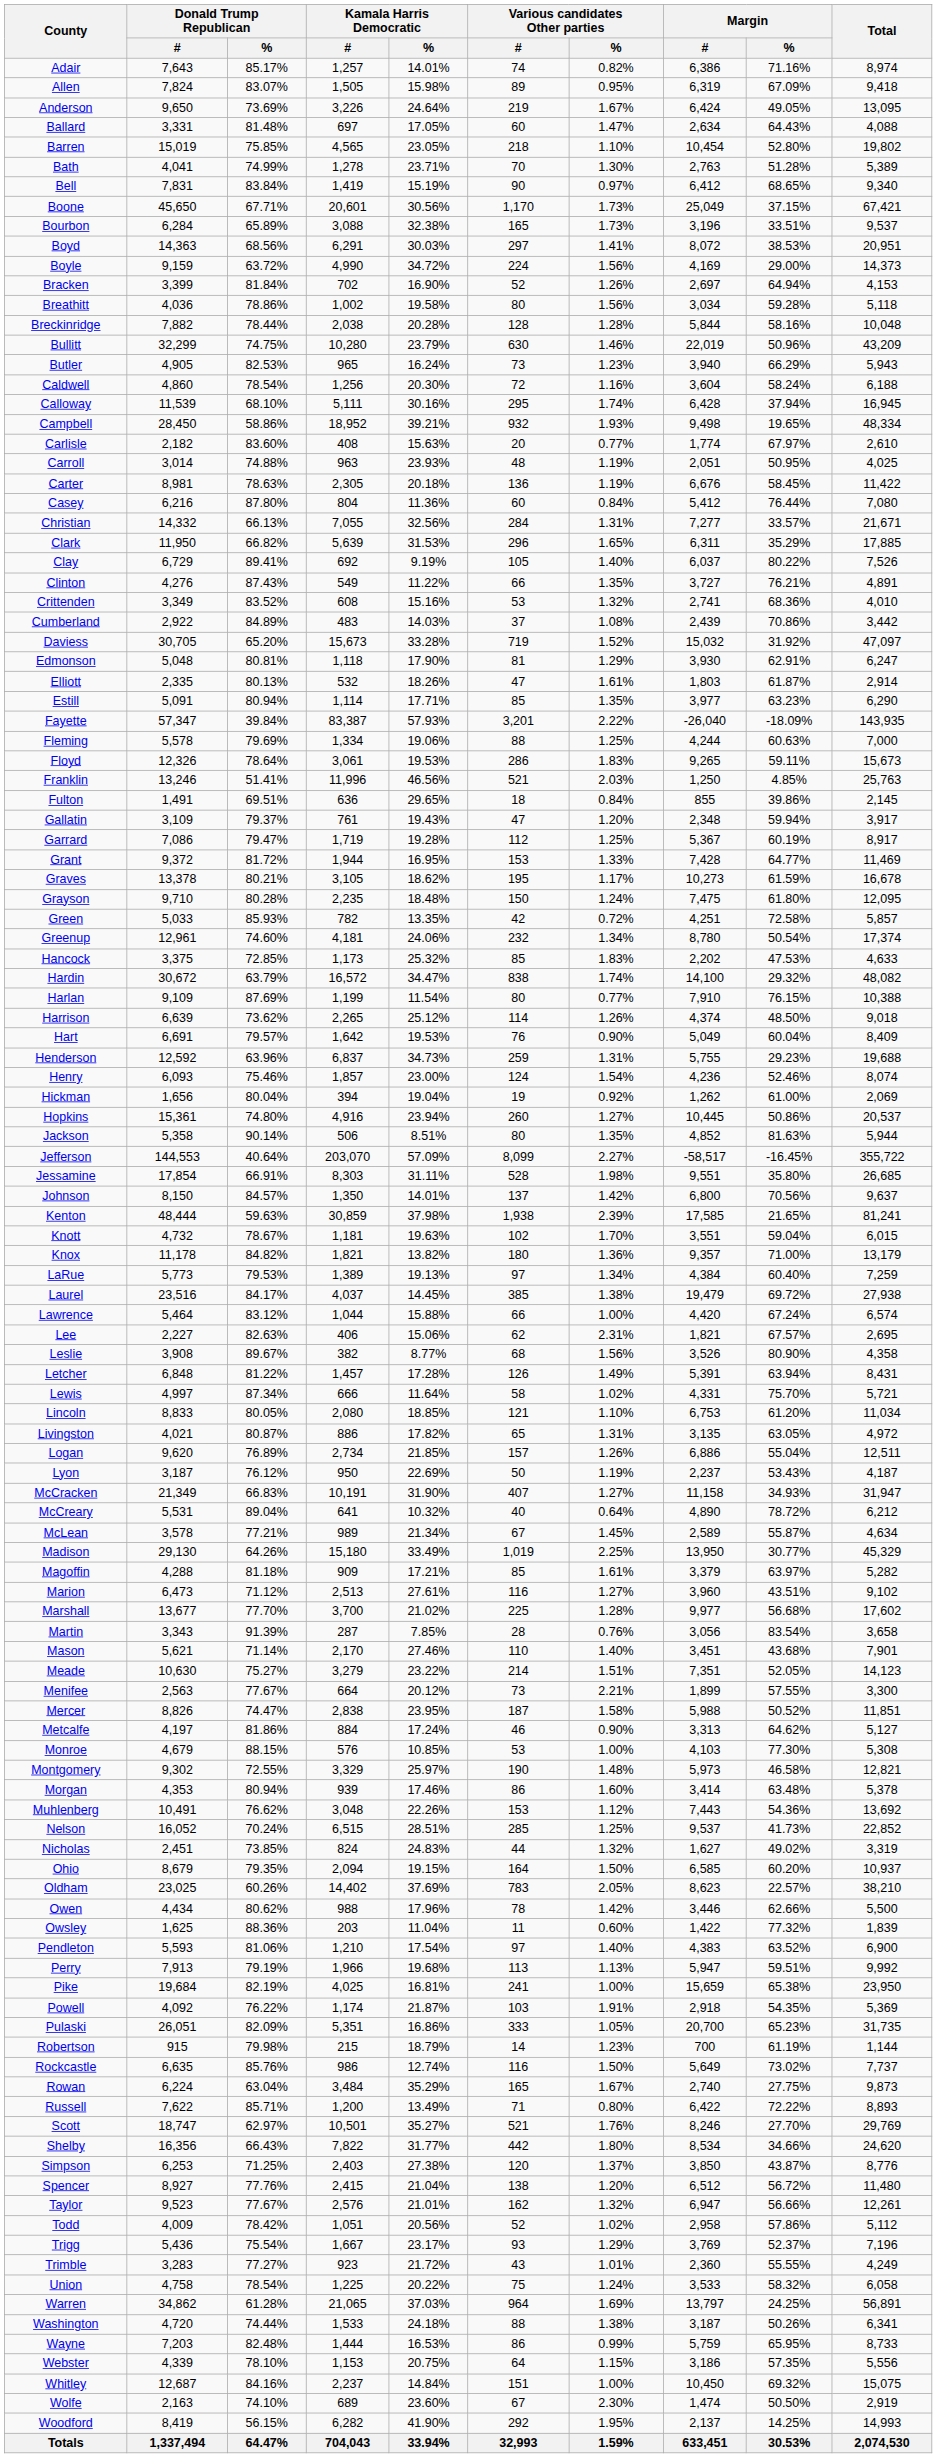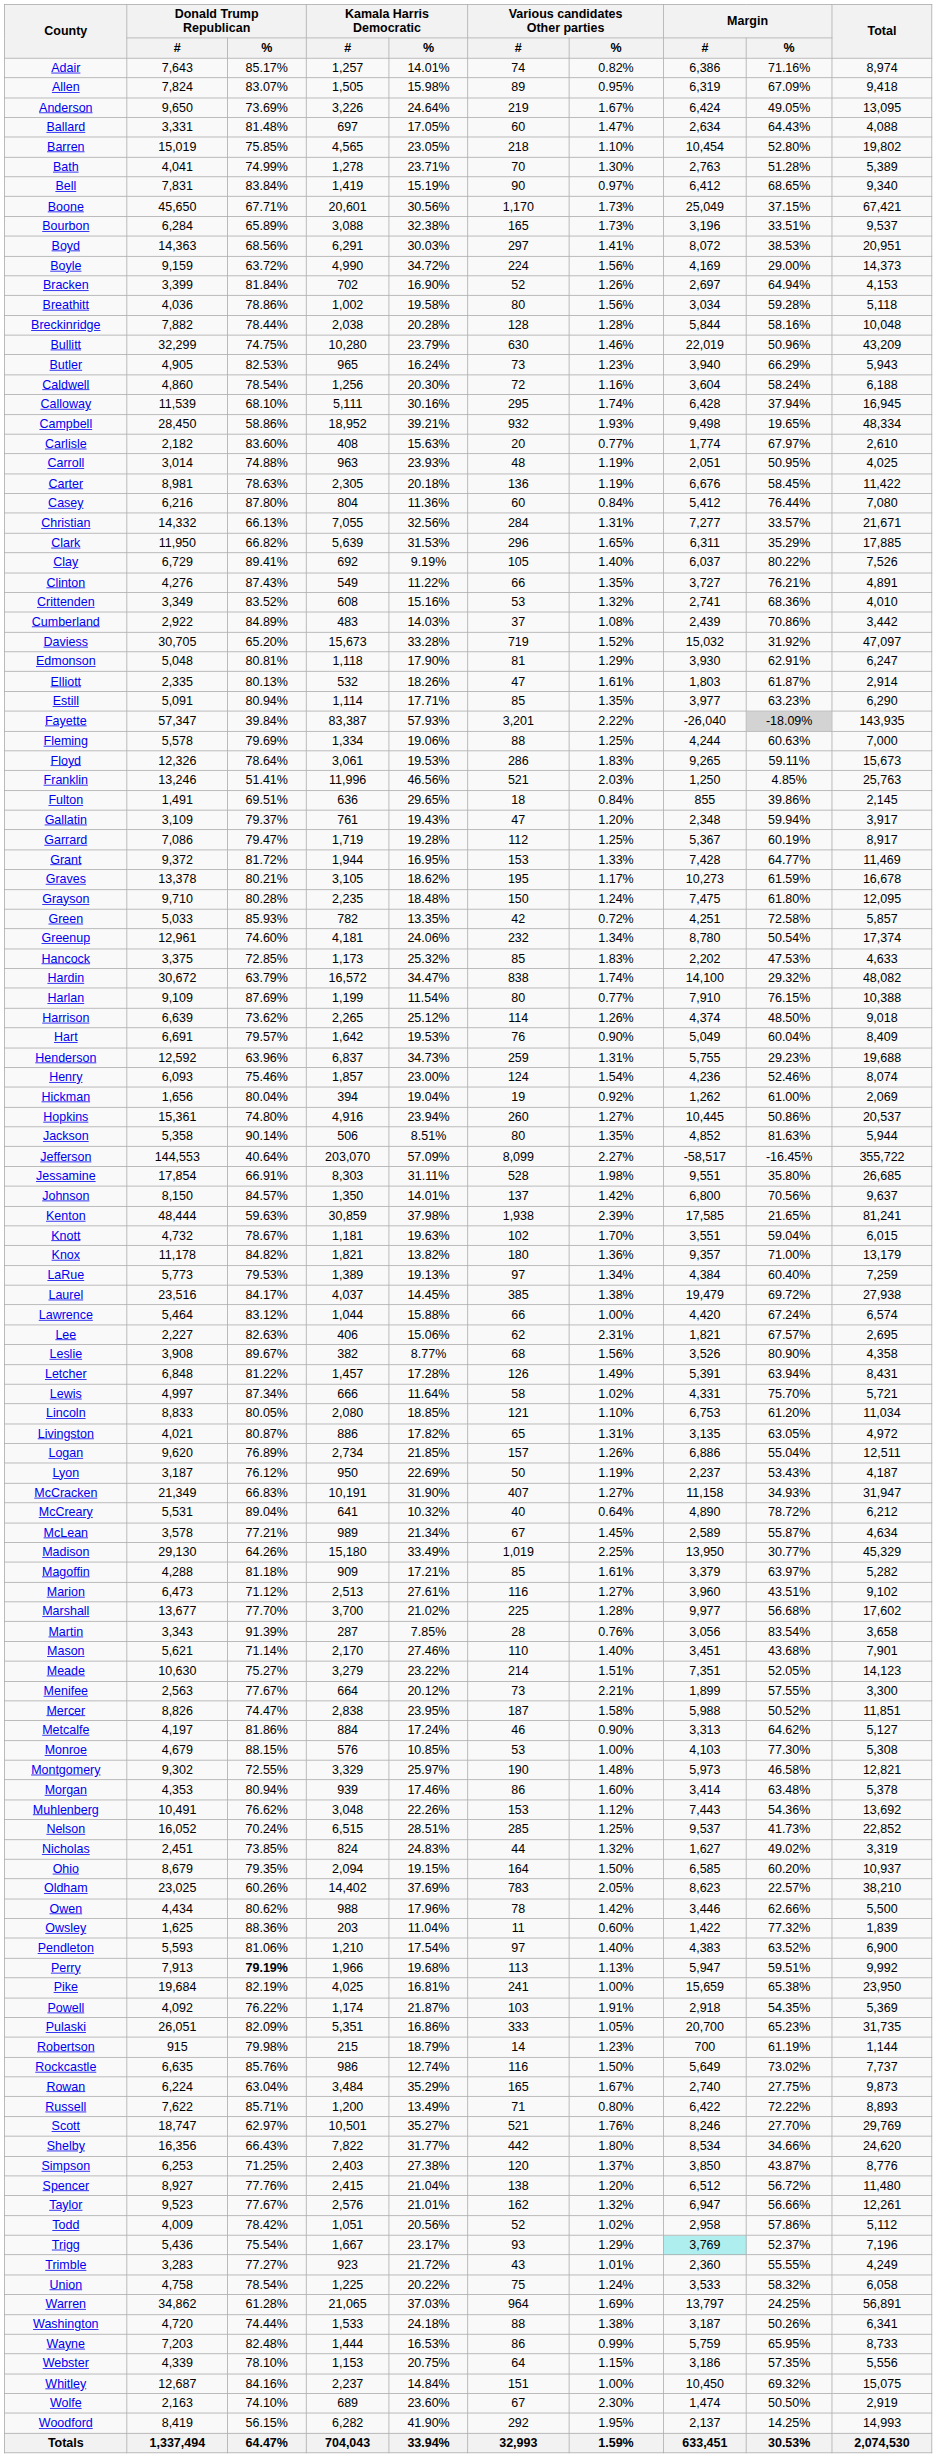(789, 721) no background -> (789, 721) lightgrey background
(267, 1968) normal -> (267, 1968) bold
(705, 2245) no background -> (705, 2245) paleturquoise background
